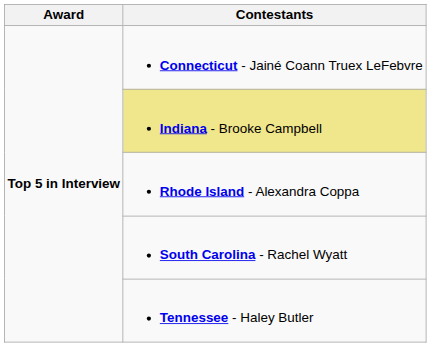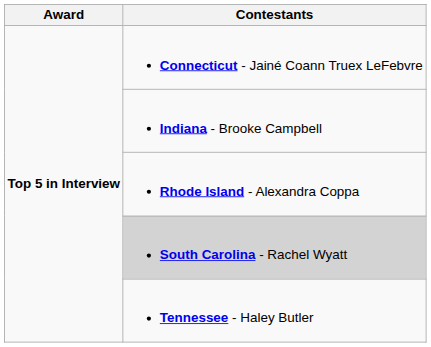(274, 128) khaki background -> (274, 128) no background
(274, 255) no background -> (274, 255) lightgrey background
